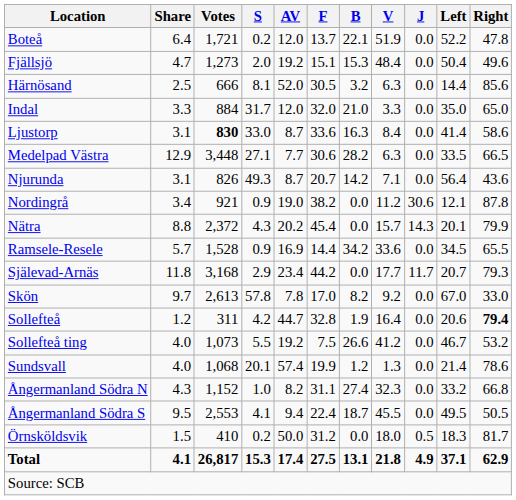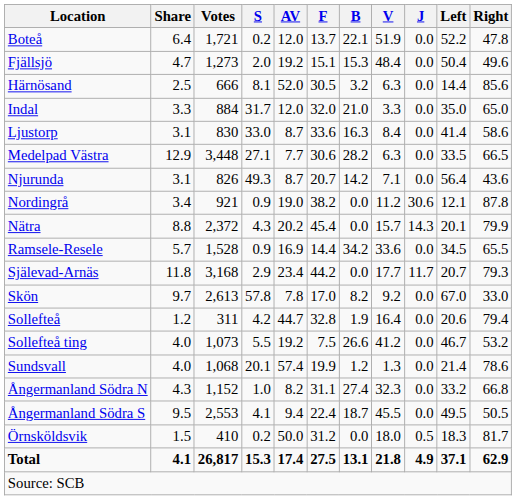(227, 132) bold -> (227, 132) normal
(496, 319) bold -> (496, 319) normal
